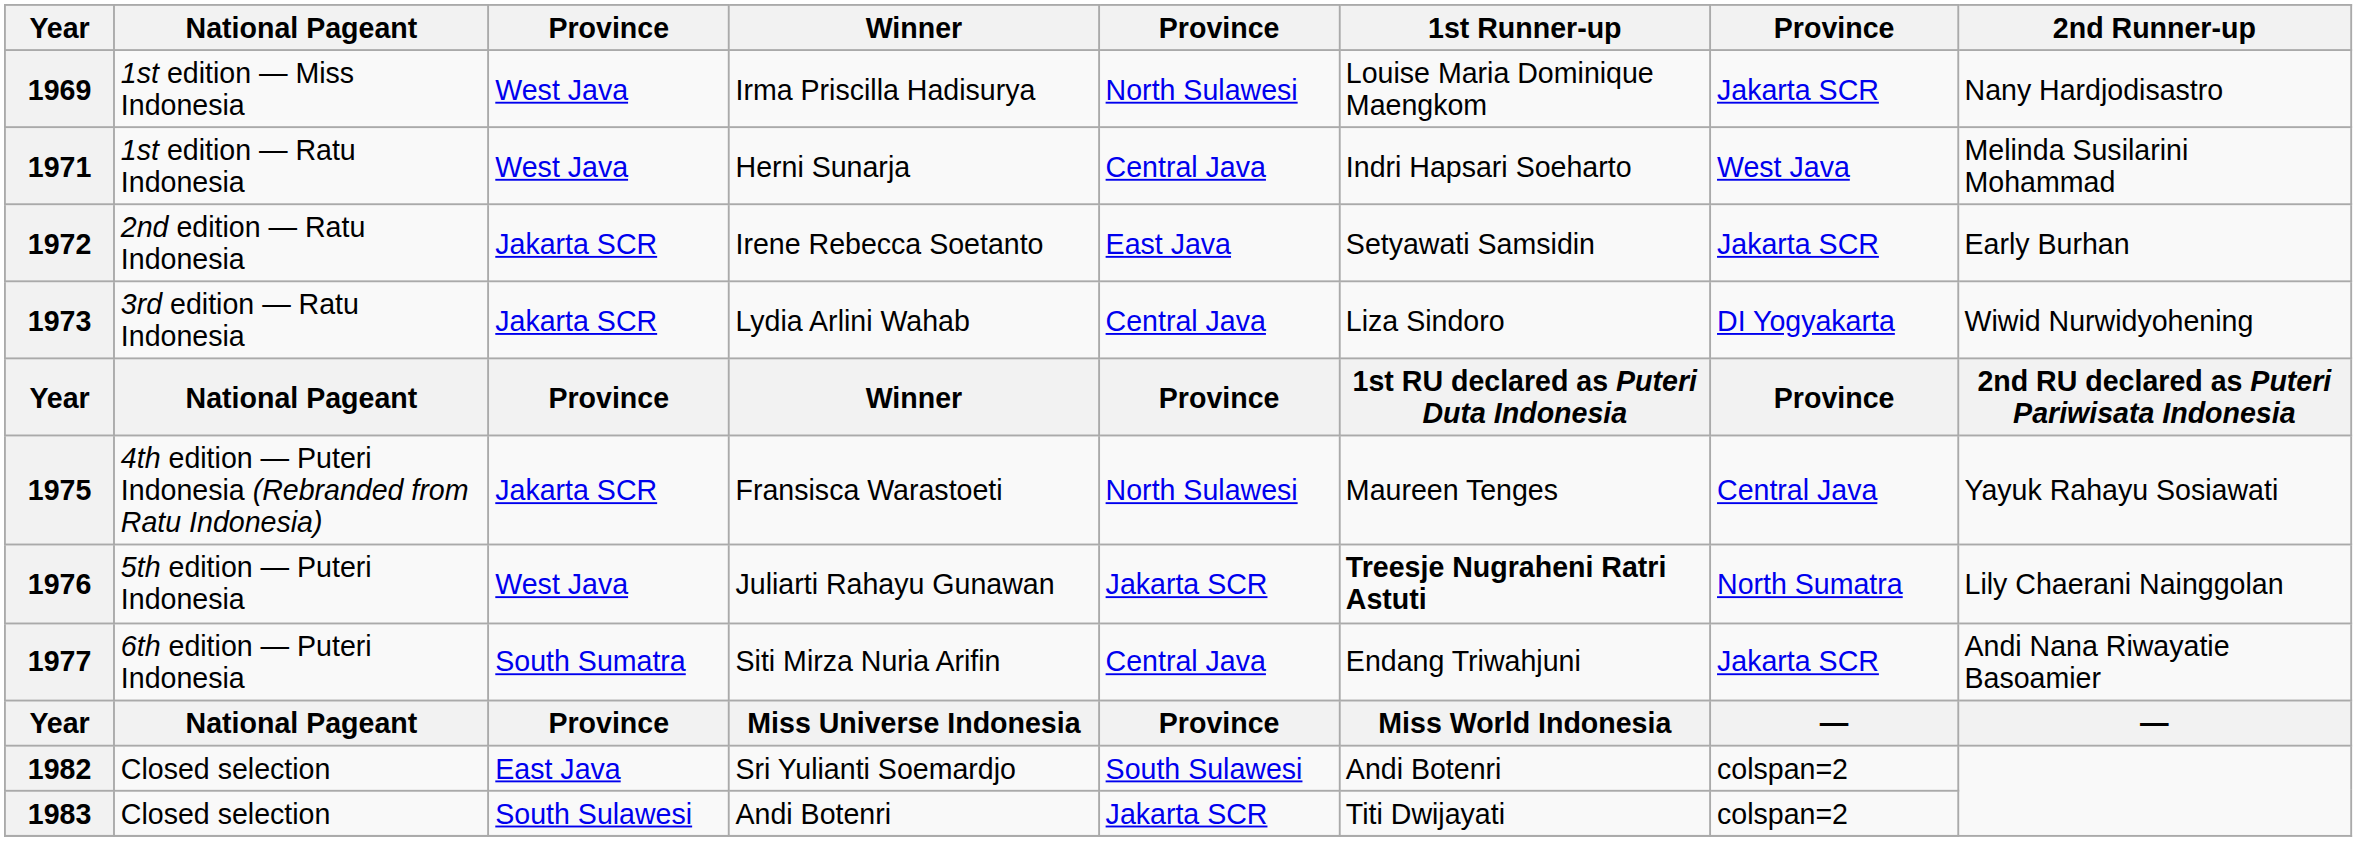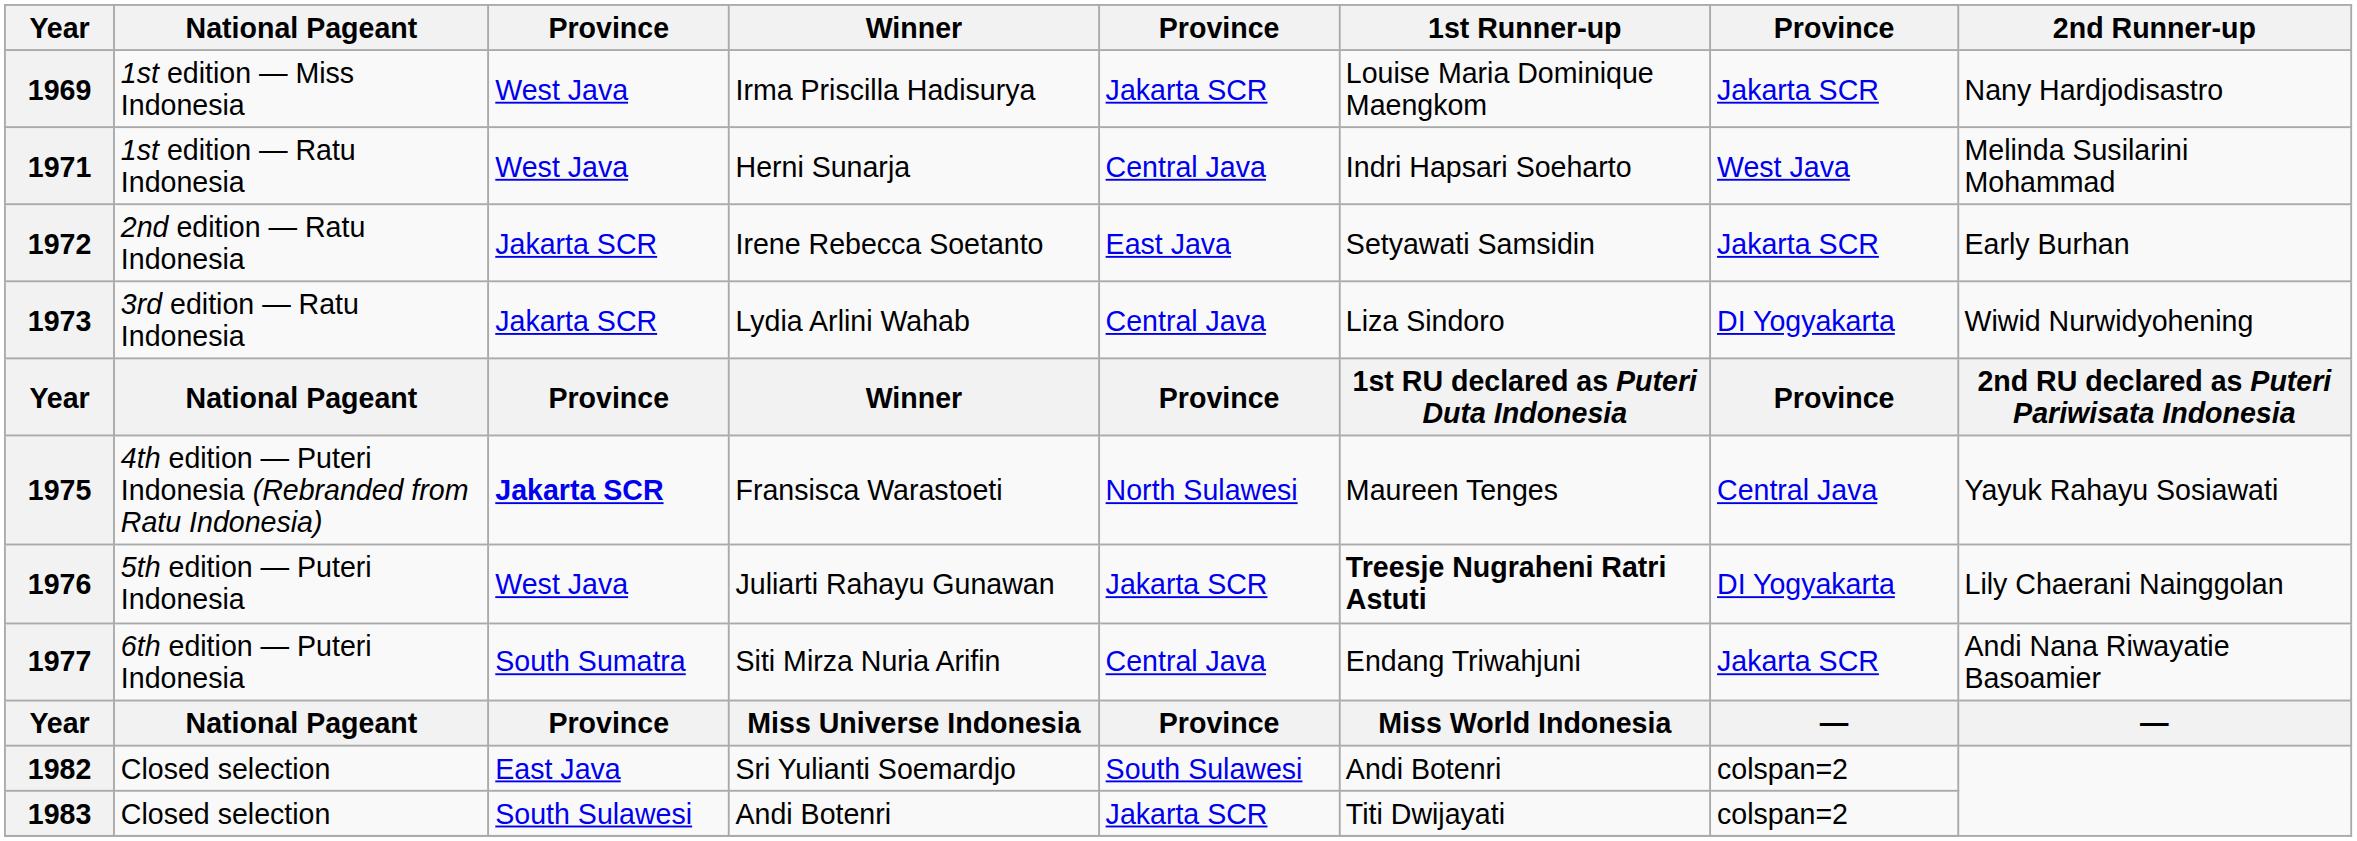(1202, 89) North Sulawesi -> (1187, 89) Jakarta SCR
(576, 491) normal -> (579, 491) bold
(1810, 584) North Sumatra -> (1806, 584) DI Yogyakarta
